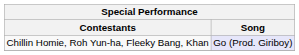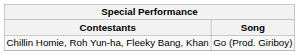(253, 43) lavender background -> (253, 43) no background
